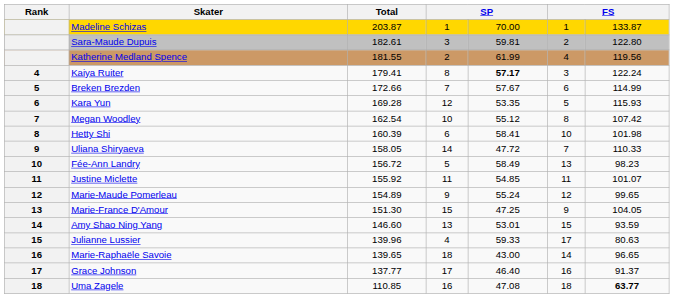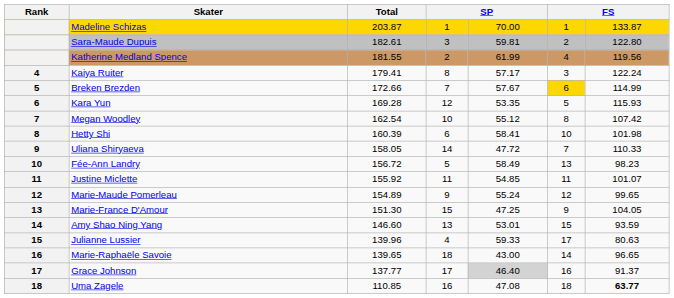(508, 73) bold -> (508, 73) normal
(566, 88) no background -> (566, 88) gold background
(508, 270) no background -> (508, 270) lightgrey background
